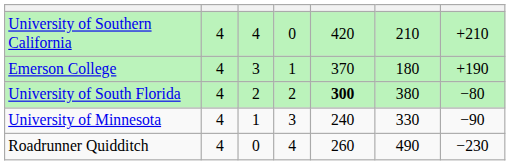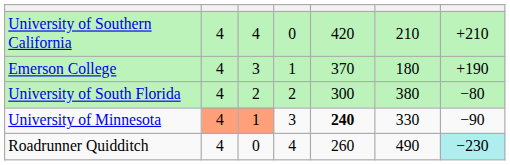(343, 94) bold -> (343, 94) normal
(220, 120) no background -> (220, 120) lightsalmon background
(256, 120) no background -> (256, 120) lightsalmon background
(343, 120) normal -> (343, 120) bold
(472, 146) no background -> (472, 146) paleturquoise background
